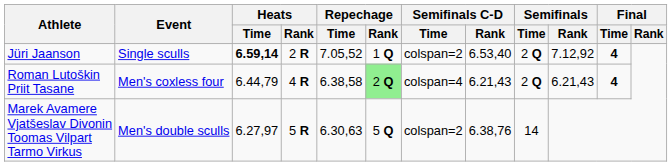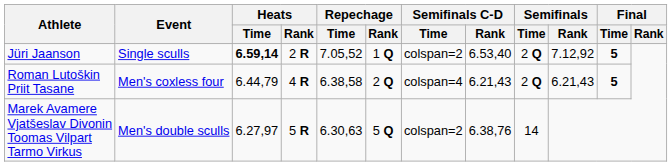(614, 54) 4 -> (614, 54) 5
(383, 82) lightgreen background -> (383, 82) no background
(614, 82) 4 -> (614, 82) 5
